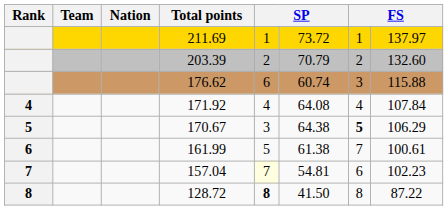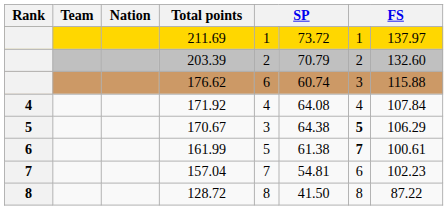(359, 149) normal -> (359, 149) bold
(267, 171) lightyellow background -> (267, 171) no background
(267, 194) bold -> (267, 194) normal
